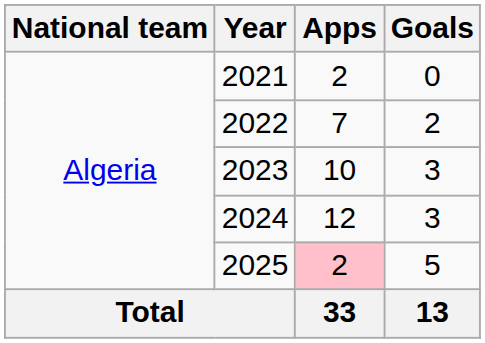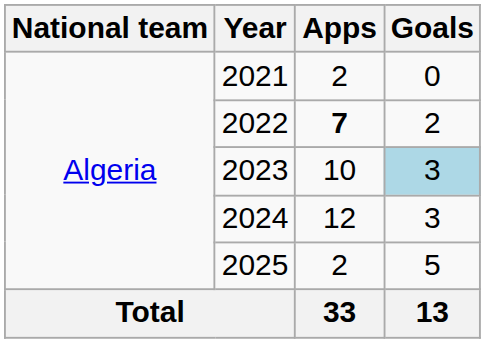(340, 123) normal -> (340, 123) bold
(432, 170) no background -> (432, 170) lightblue background
(340, 265) pink background -> (340, 265) no background
